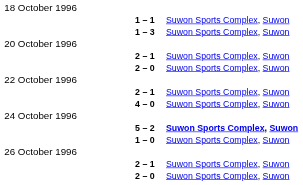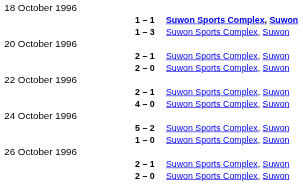(228, 20) normal -> (232, 20) bold
(232, 128) bold -> (228, 128) normal
